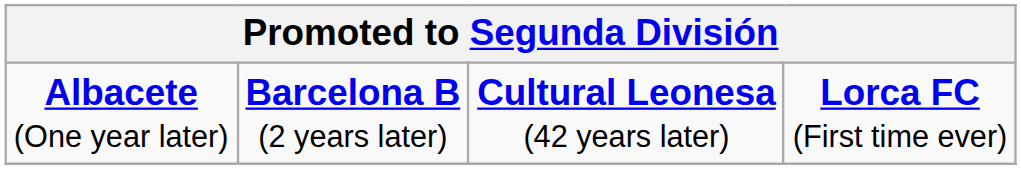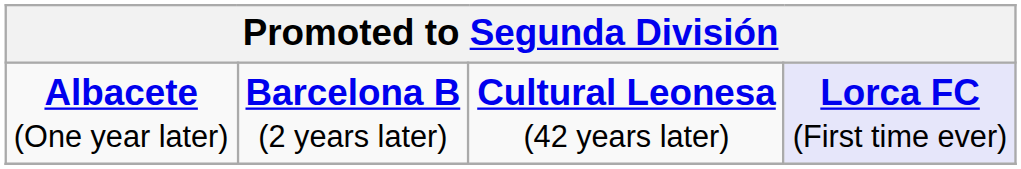(900, 112) no background -> (900, 112) lavender background
